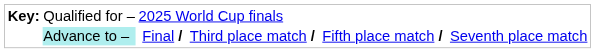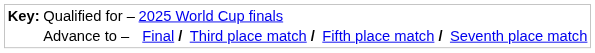(86, 36) paleturquoise background -> (86, 36) no background
